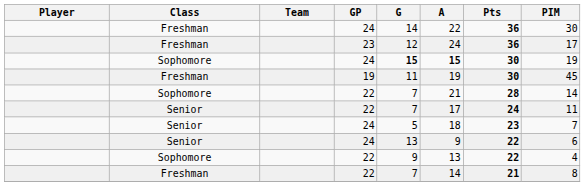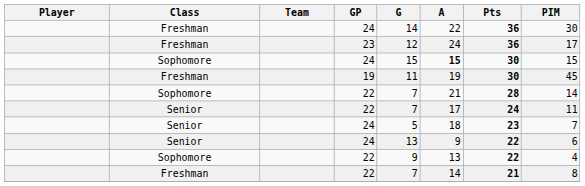(412, 61) bold -> (412, 61) normal
(572, 61) 19 -> (572, 61) 15
